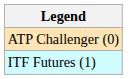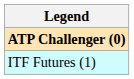(63, 38) normal -> (67, 38) bold
